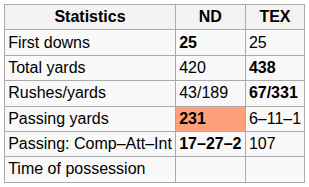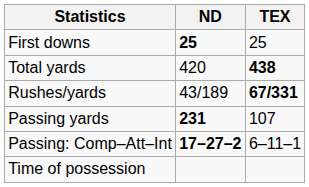(193, 118) lightsalmon background -> (193, 118) no background
(275, 118) 6–11–1 -> (262, 118) 107
(262, 144) 107 -> (275, 144) 6–11–1
